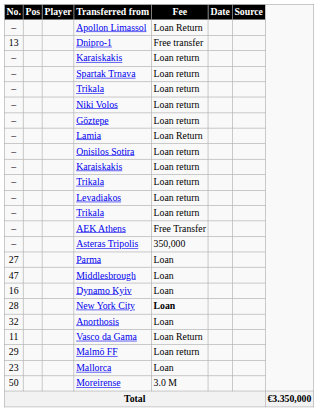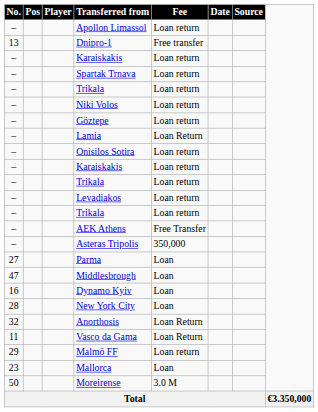(178, 27) Loan Return -> (176, 27) Loan return
(164, 306) bold -> (164, 306) normal
(164, 321) Loan -> (178, 321) Loan Return
